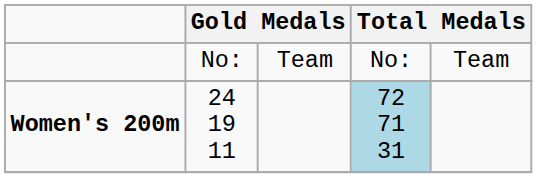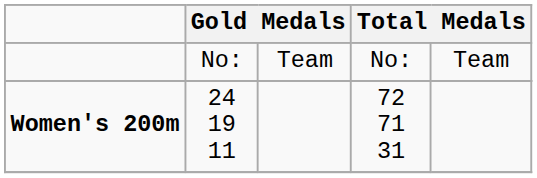(391, 127) lightblue background -> (391, 127) no background
